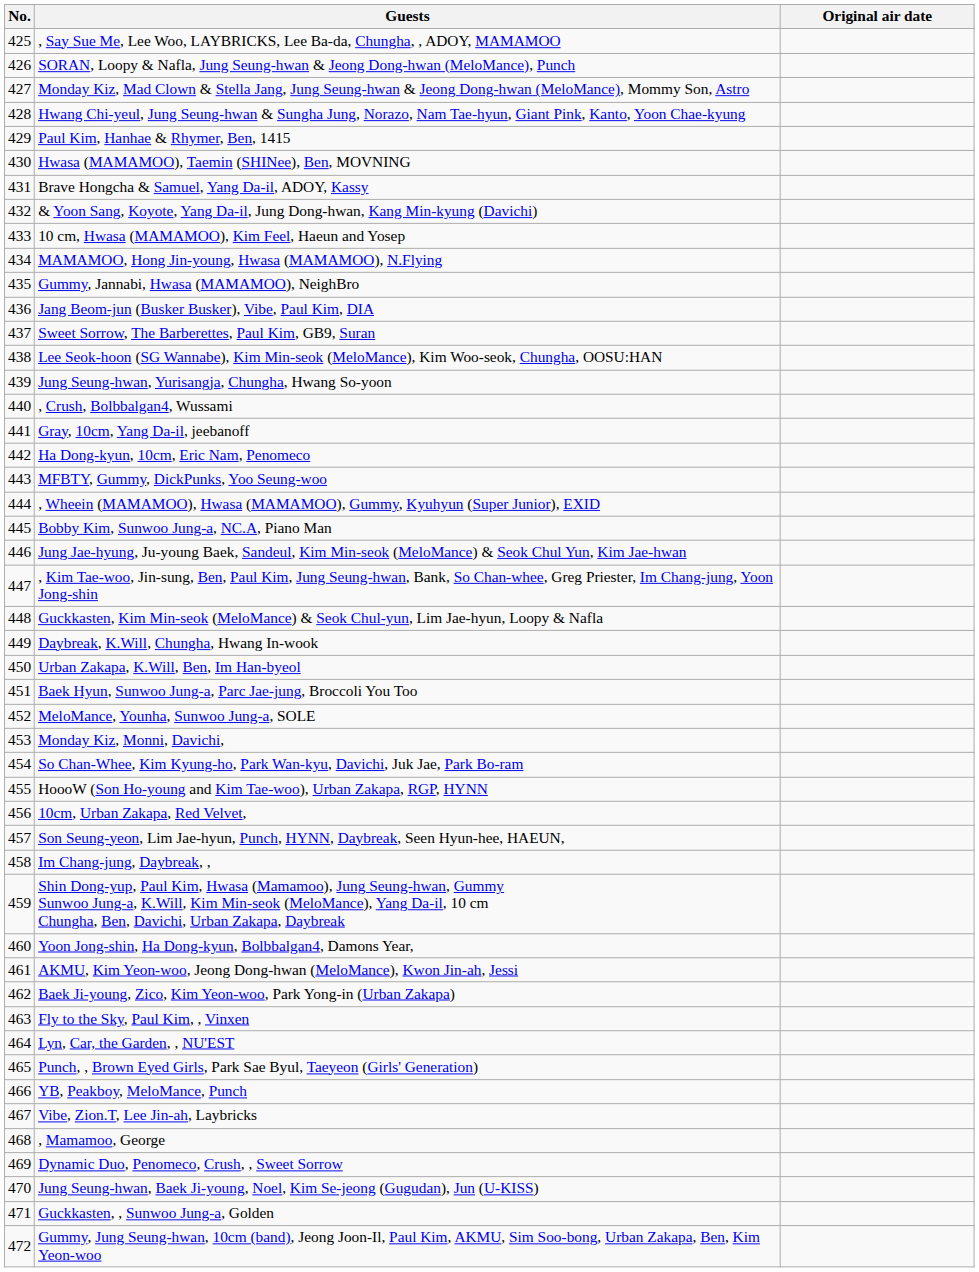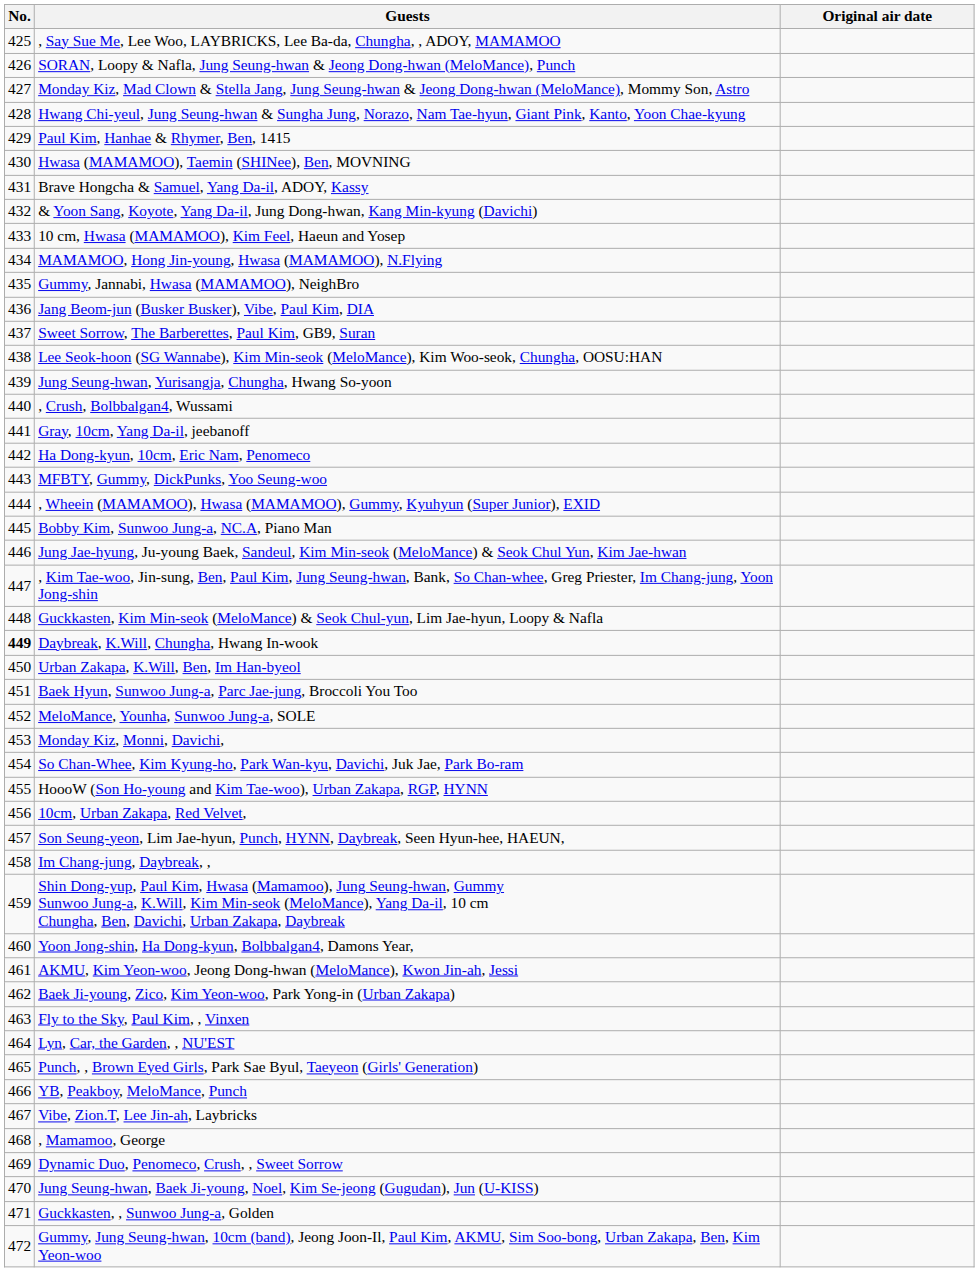(20, 642) normal -> (20, 642) bold
